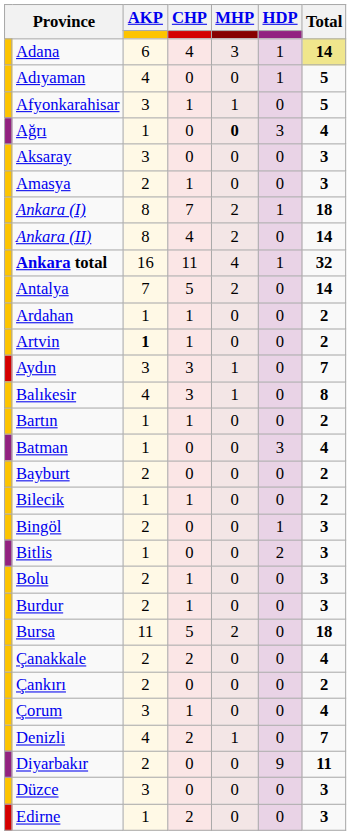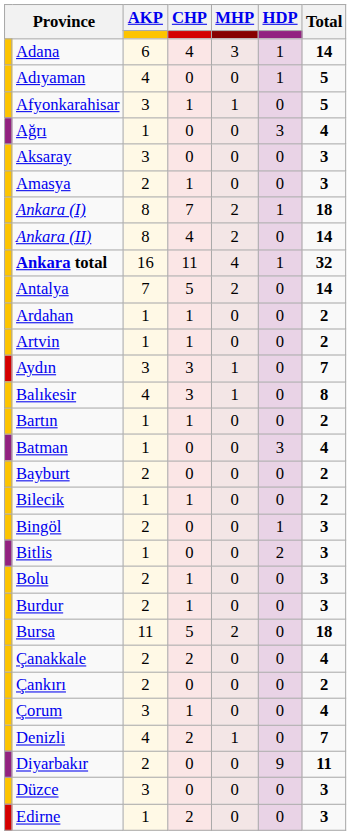(324, 51) khaki background -> (324, 51) no background
(235, 130) bold -> (235, 130) normal
(145, 342) bold -> (145, 342) normal
